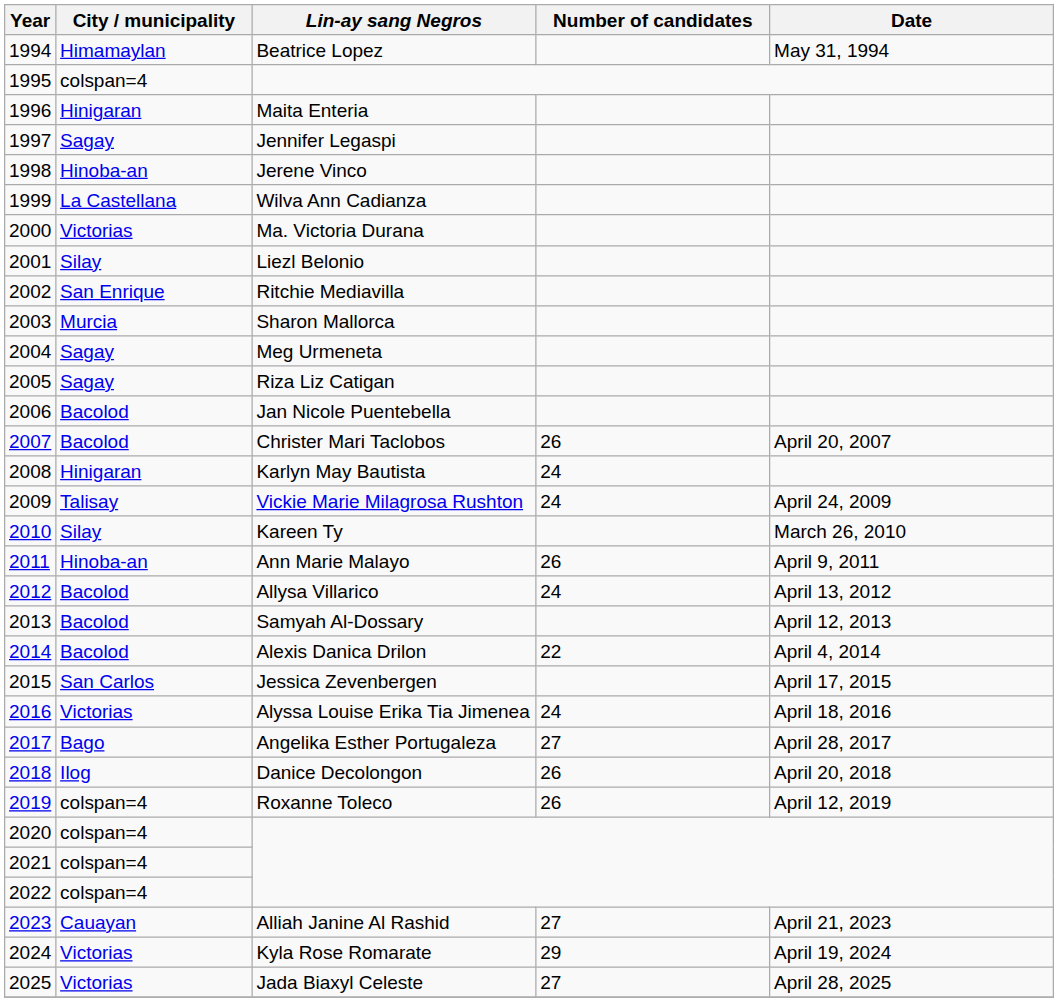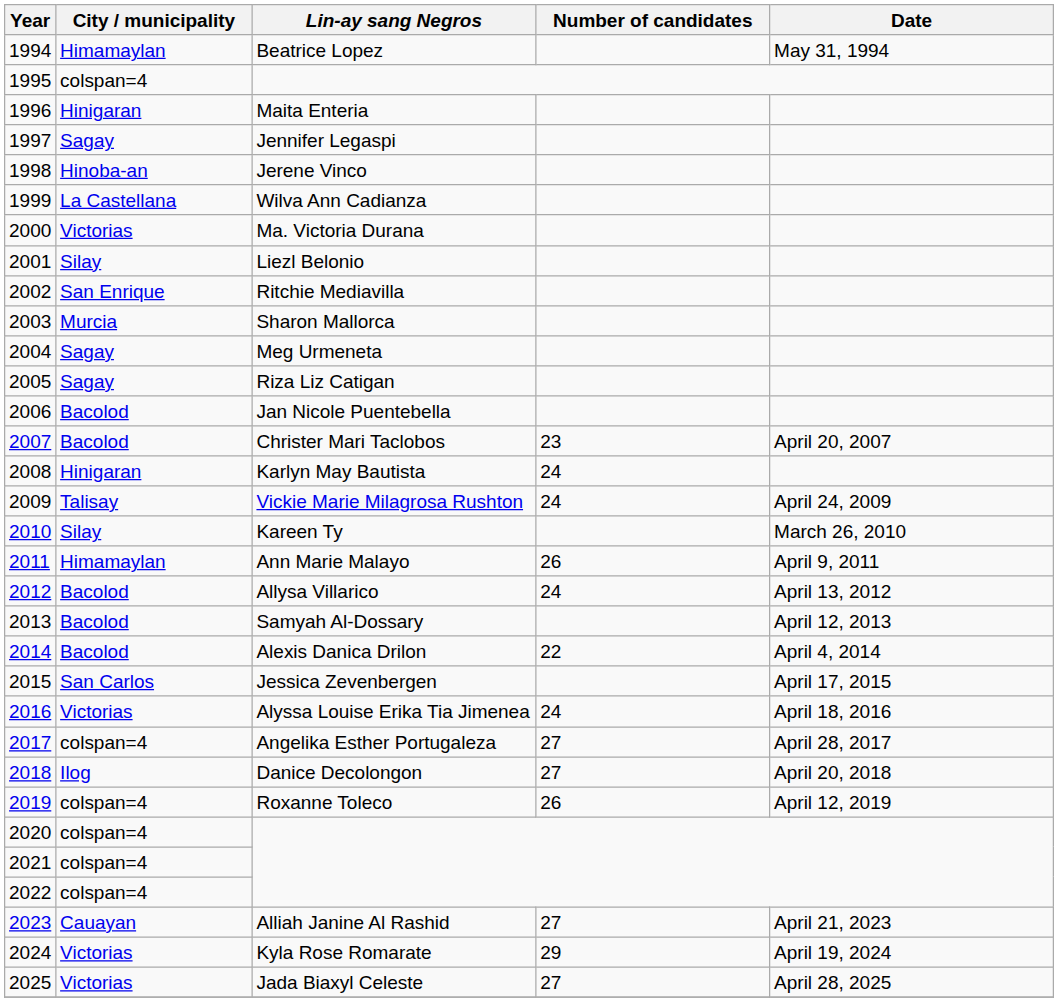(551, 441) 26 -> (551, 441) 23
(104, 561) Hinoba-an -> (113, 561) Himamaylan
(82, 742) Bago -> (104, 742) colspan=4
(551, 772) 26 -> (551, 772) 27
